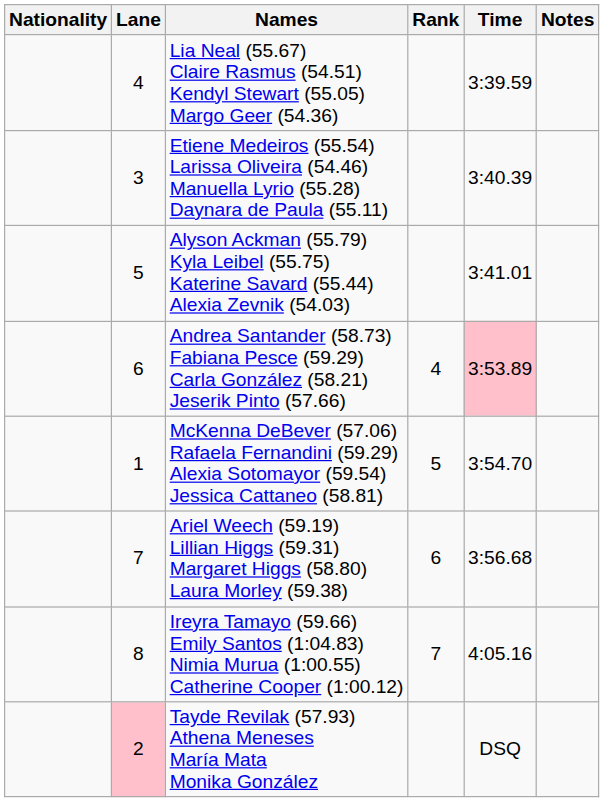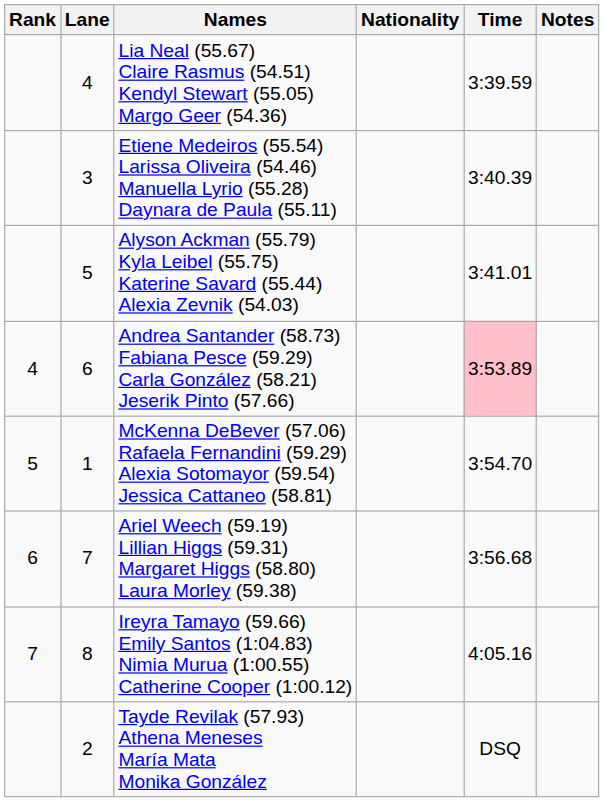columns swapped: (436, 19) <-> (58, 19)
(138, 749) pink background -> (87, 749) no background
